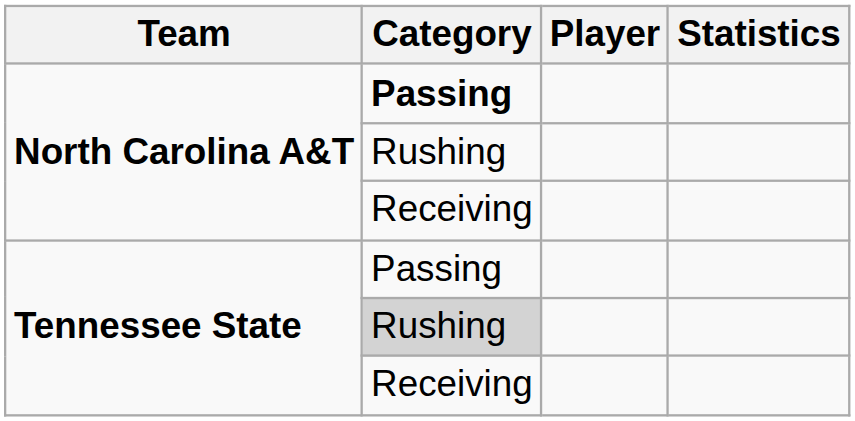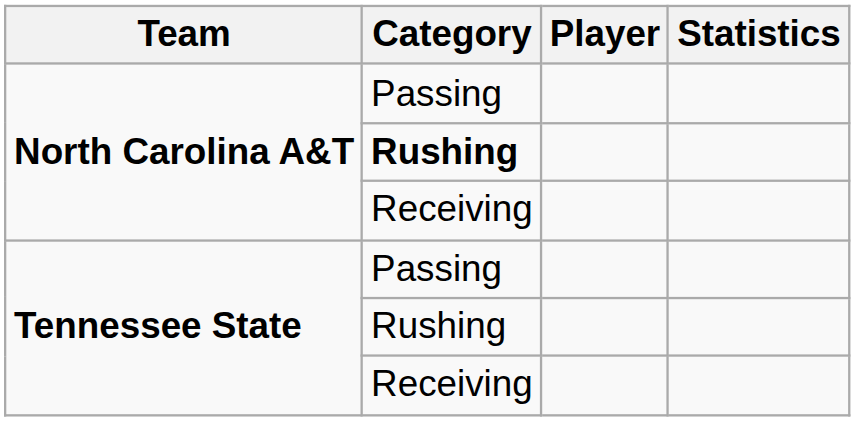(442, 92) bold -> (437, 92) normal
(439, 151) normal -> (445, 151) bold
(439, 326) lightgrey background -> (439, 326) no background
